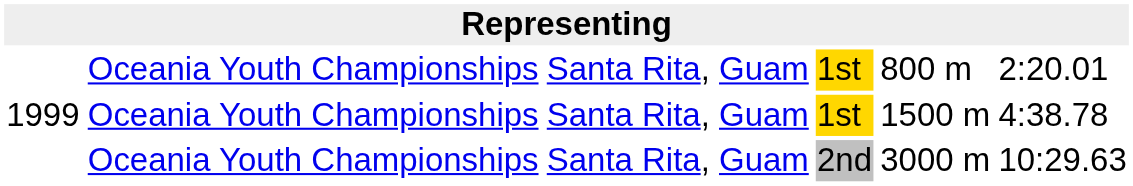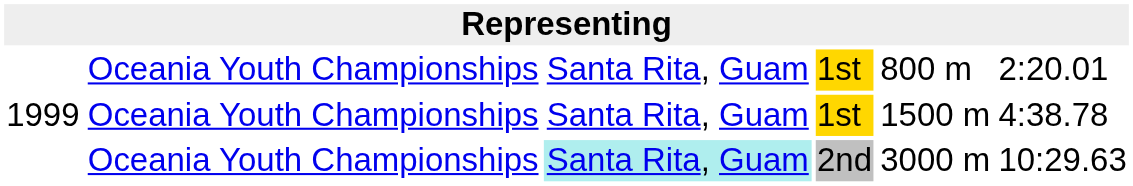(678, 160) no background -> (678, 160) paleturquoise background
